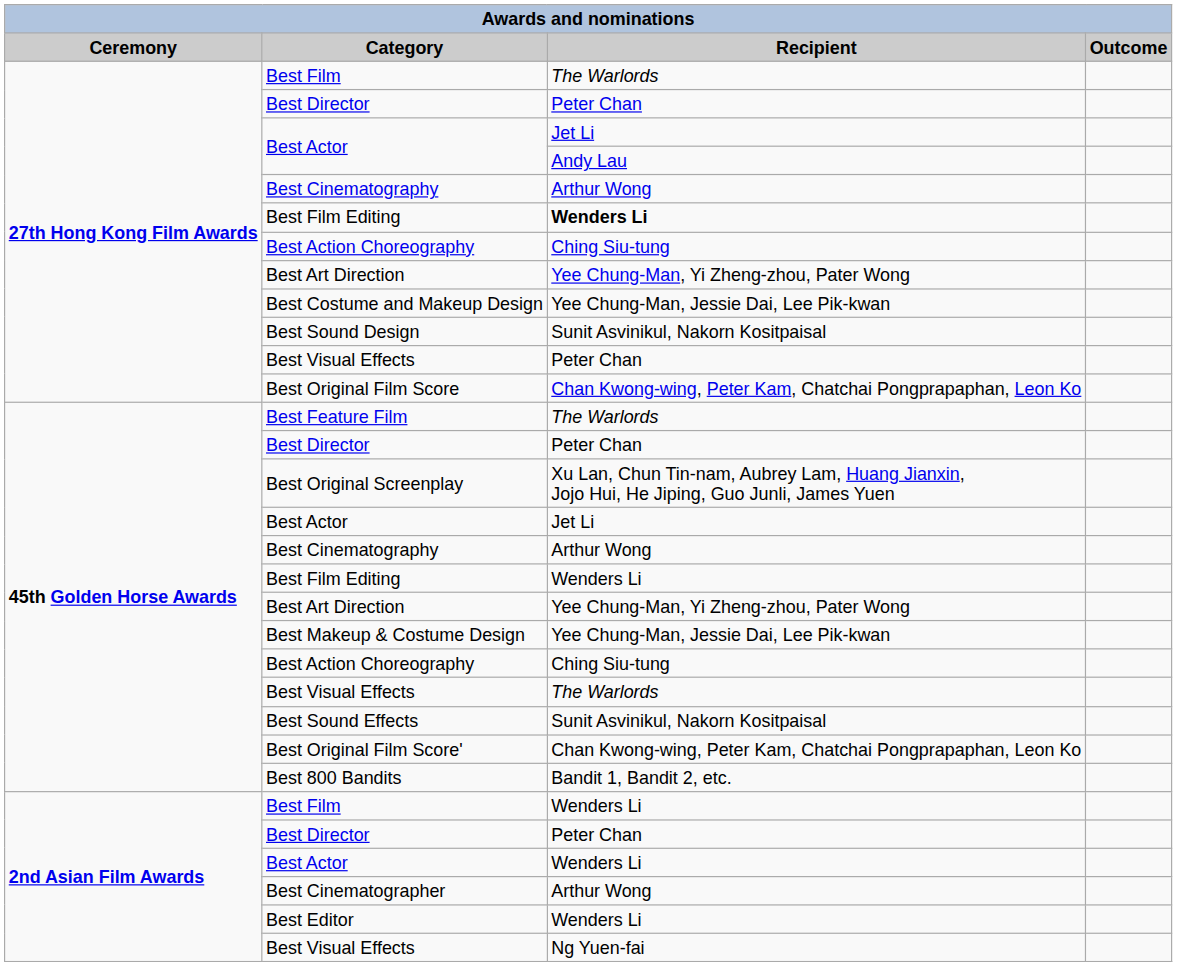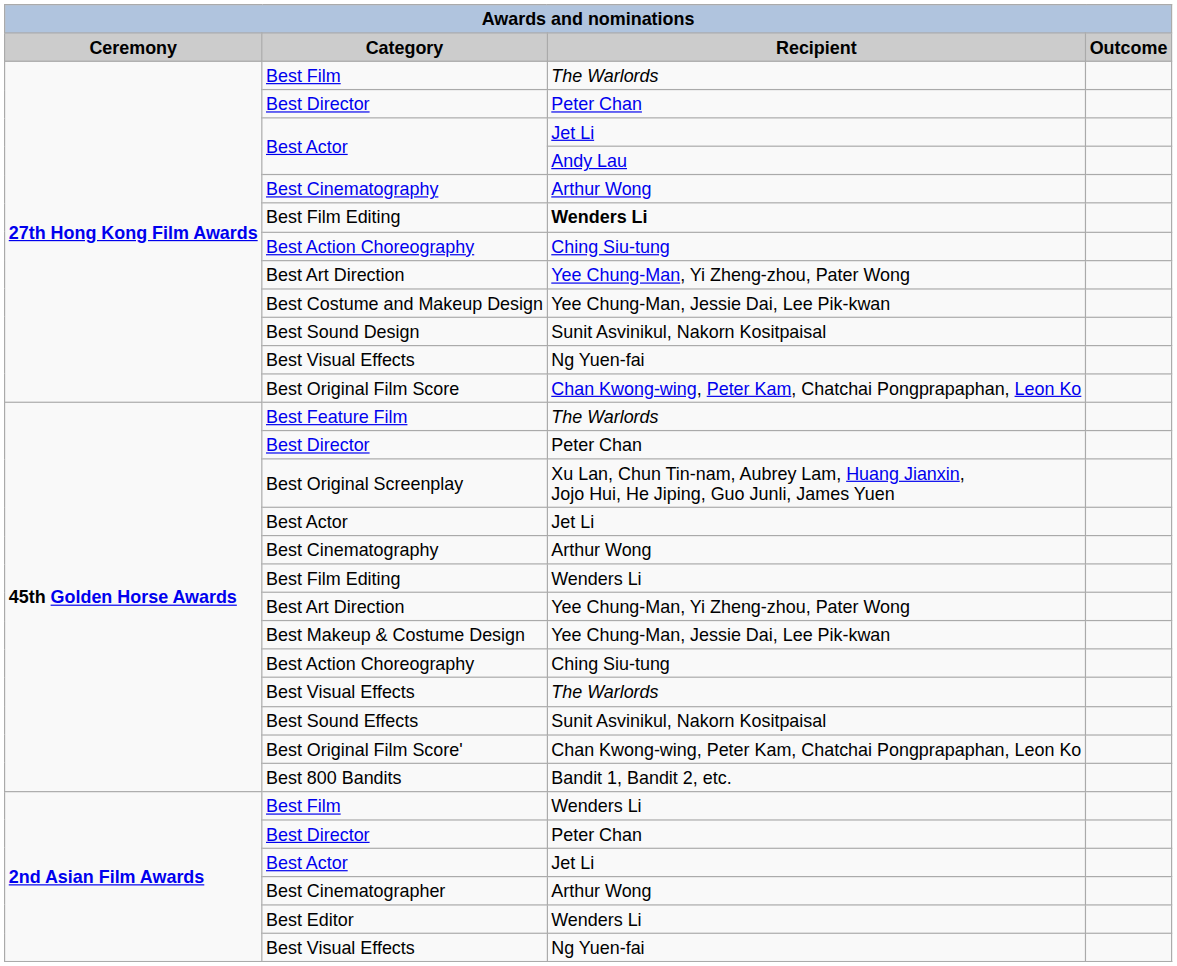(597, 360) Peter Chan -> (598, 360) Ng Yuen-fai
(596, 862) Wenders Li -> (573, 862) Jet Li
